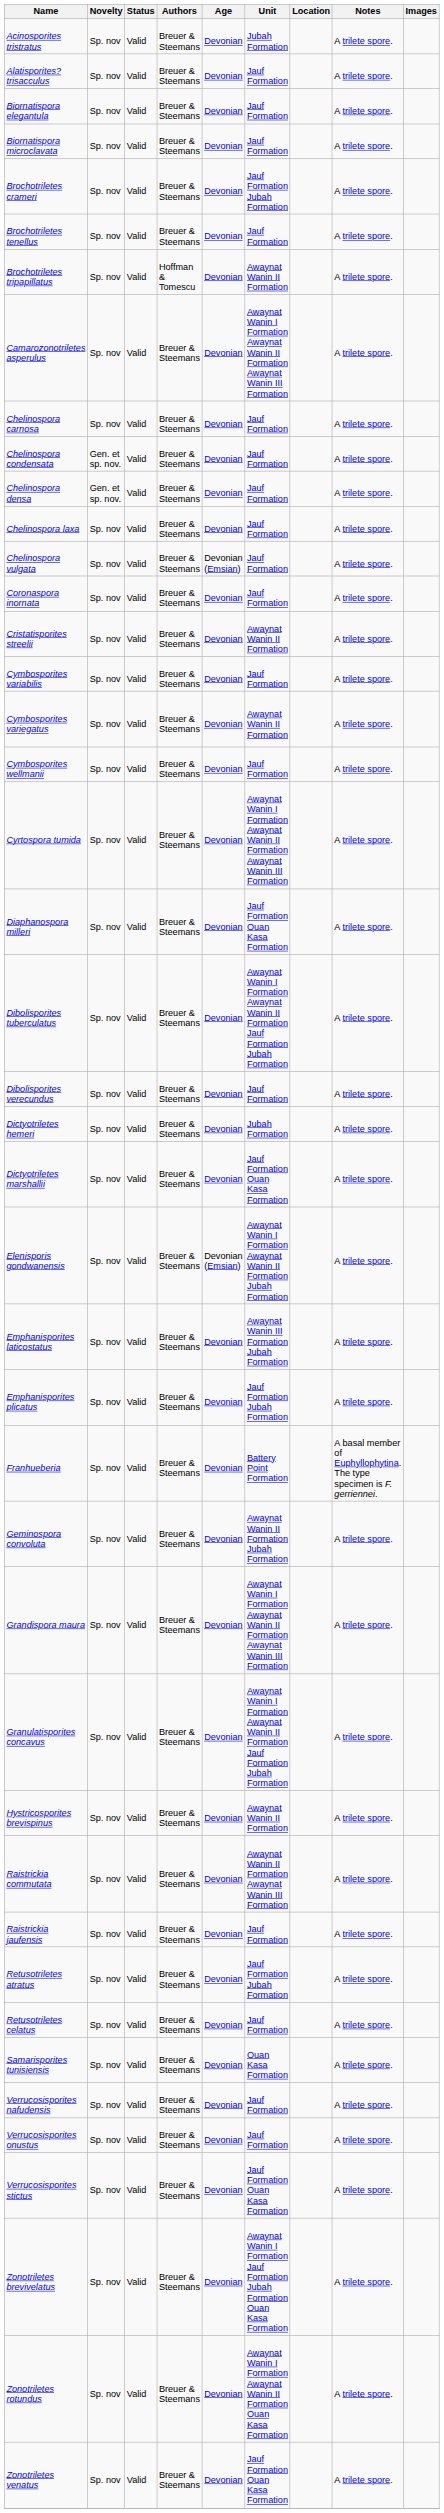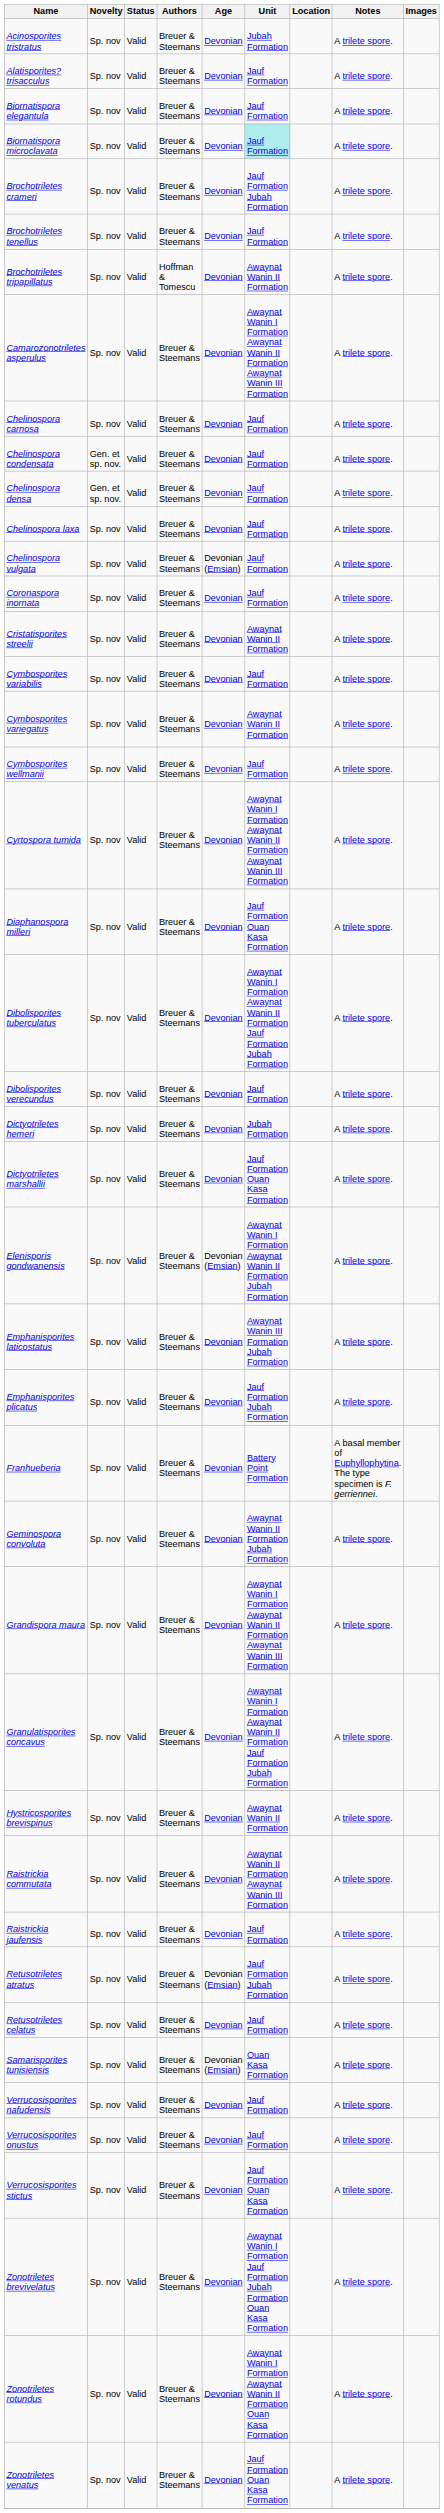(267, 146) no background -> (267, 146) paleturquoise background
(223, 1980) Devonian -> (223, 1980) Devonian (Emsian)
(223, 2065) Devonian -> (223, 2065) Devonian (Emsian)
